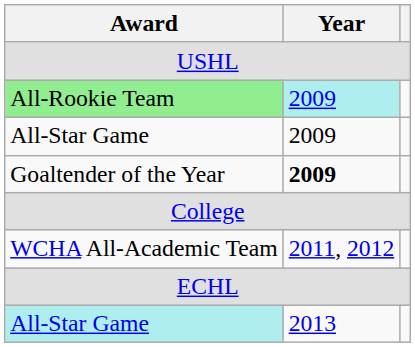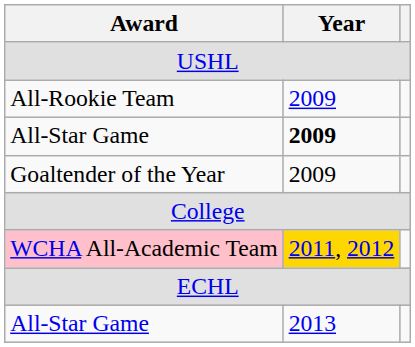(92, 98) lightgreen background -> (92, 98) no background
(312, 98) paleturquoise background -> (312, 98) no background
(312, 135) normal -> (312, 135) bold
(312, 173) bold -> (312, 173) normal
(144, 248) no background -> (144, 248) pink background
(341, 248) no background -> (341, 248) gold background
(80, 323) paleturquoise background -> (80, 323) no background
